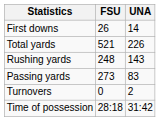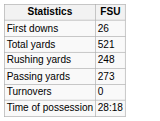- column: (140, 12)
